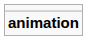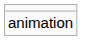(43, 23) bold -> (41, 23) normal
